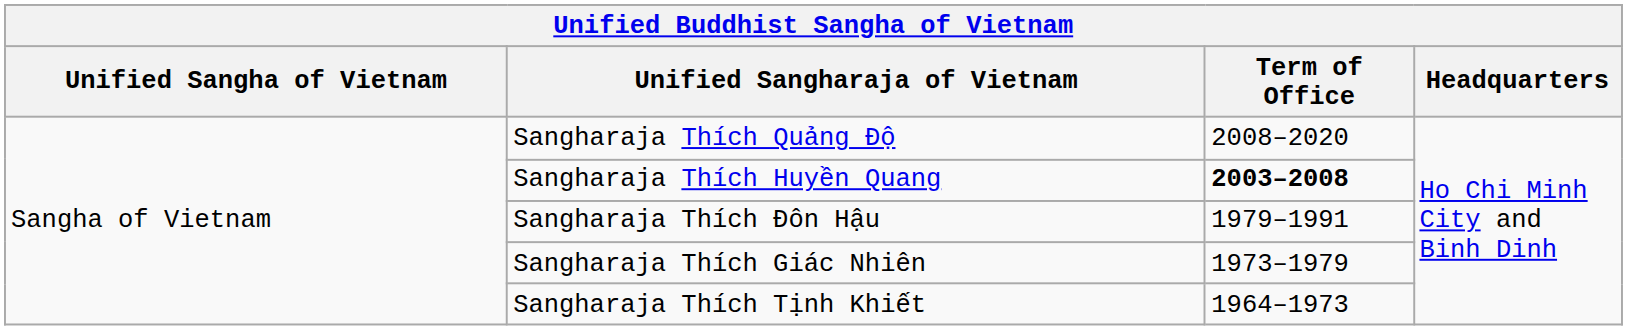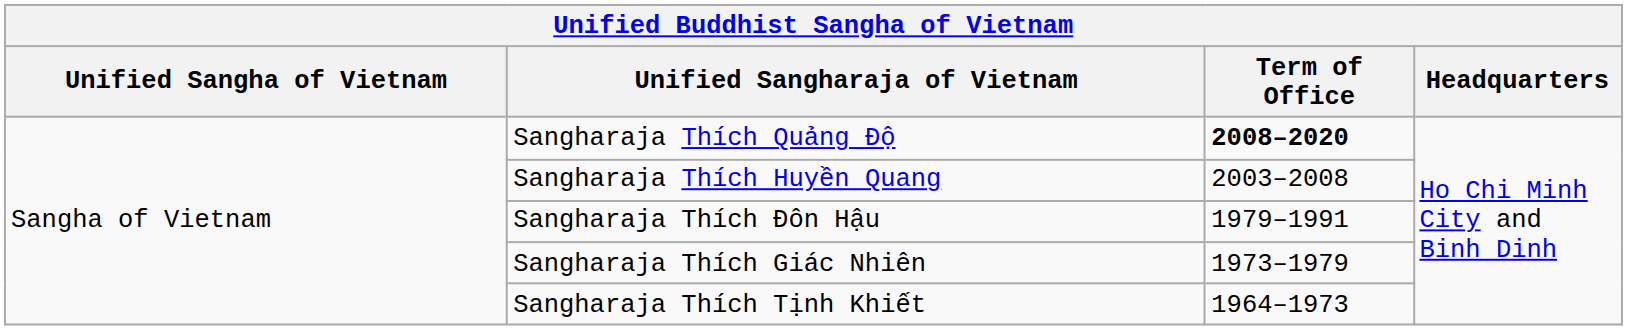(1280, 138) normal -> (1280, 138) bold
(1280, 180) bold -> (1280, 180) normal
